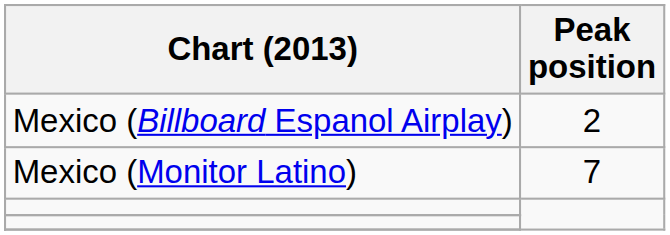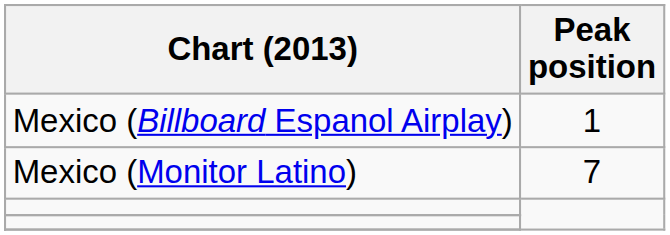(592, 119) 2 -> (592, 119) 1
